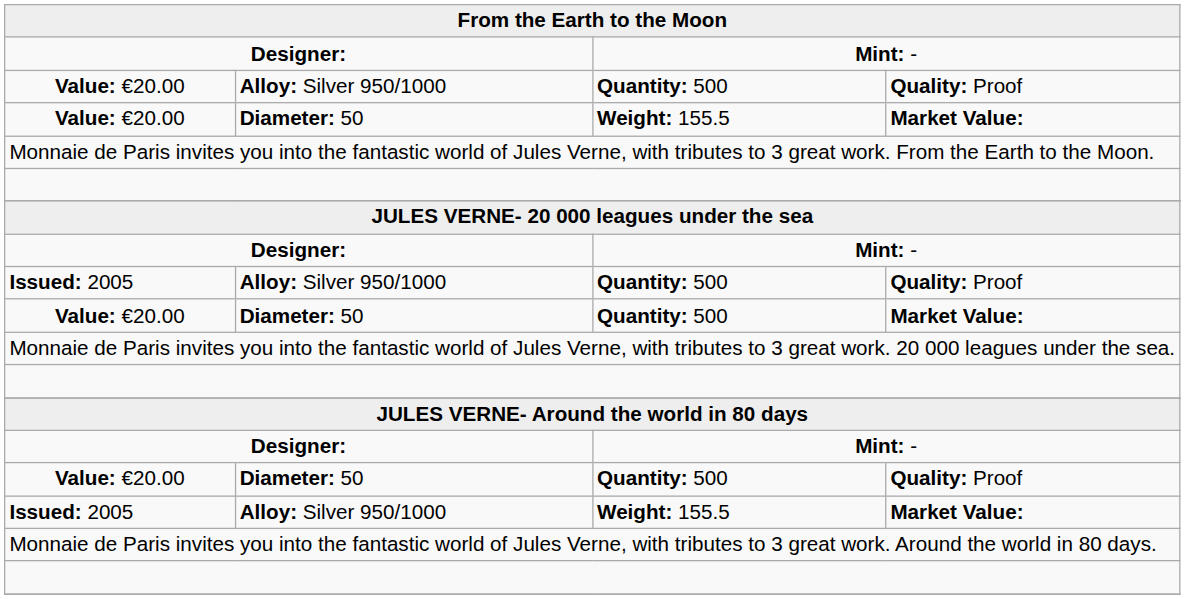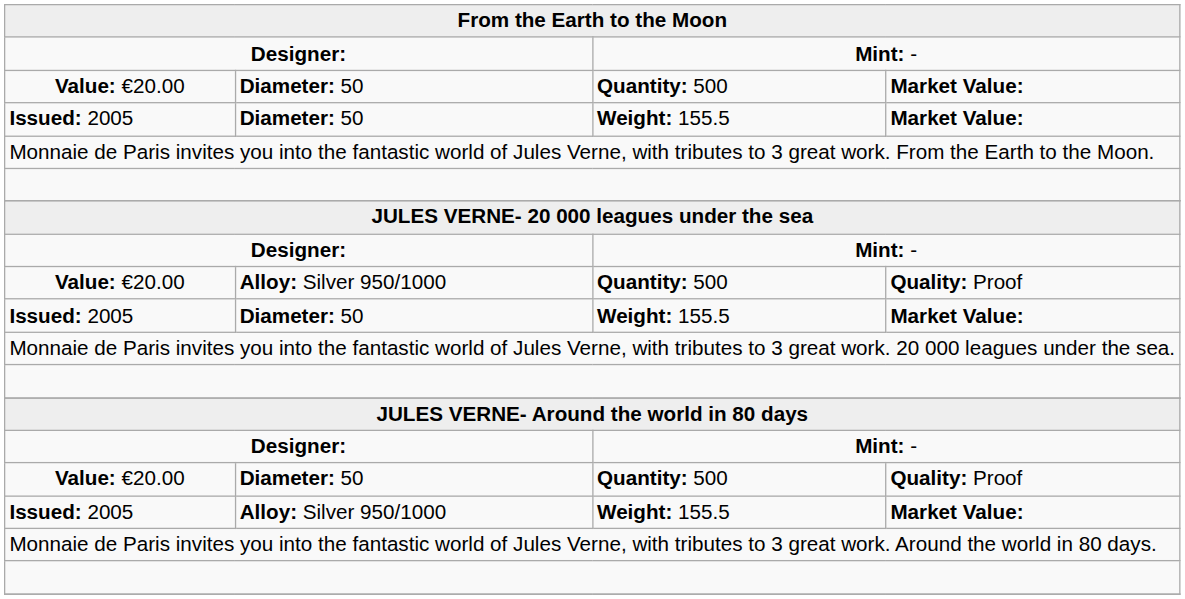(343, 86) Alloy: Silver 950/1000 -> (302, 86) Diameter: 50
(956, 86) Quality: Proof -> (957, 86) Market Value:
(120, 119) Value: €20.00 -> (71, 119) Issued: 2005
(71, 282) Issued: 2005 -> (120, 282) Value: €20.00
(120, 315) Value: €20.00 -> (71, 315) Issued: 2005
(662, 315) Quantity: 500 -> (663, 315) Weight: 155.5
